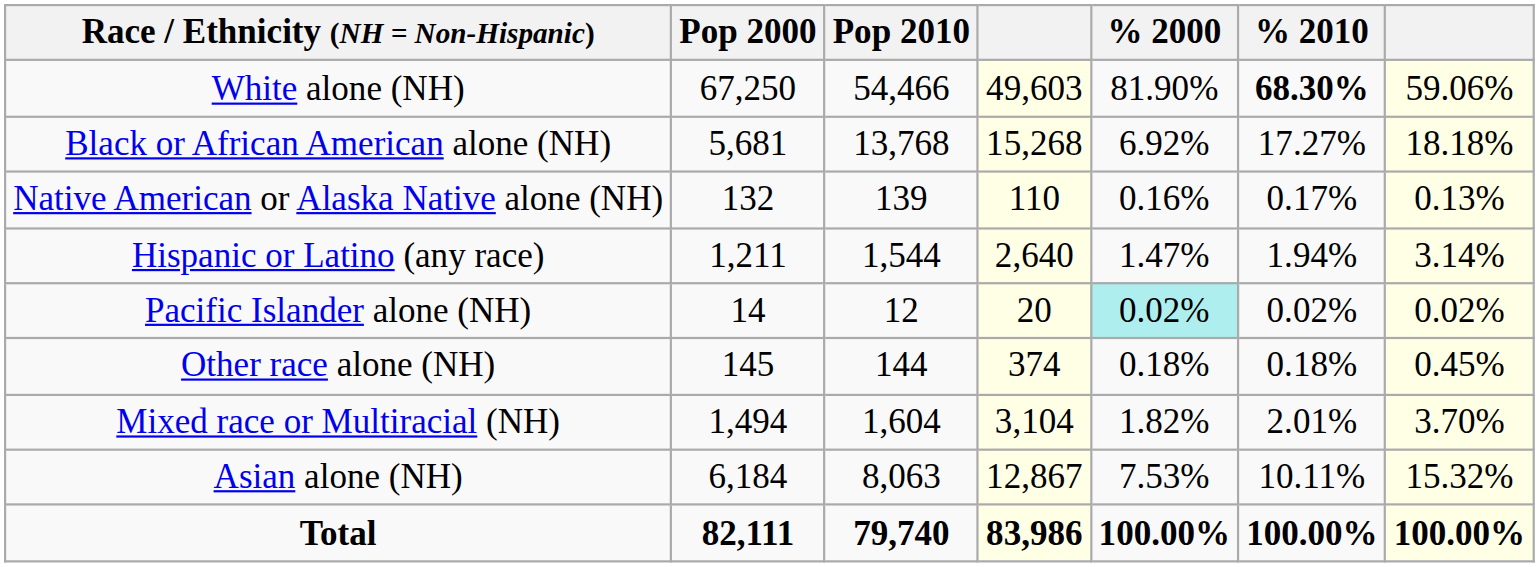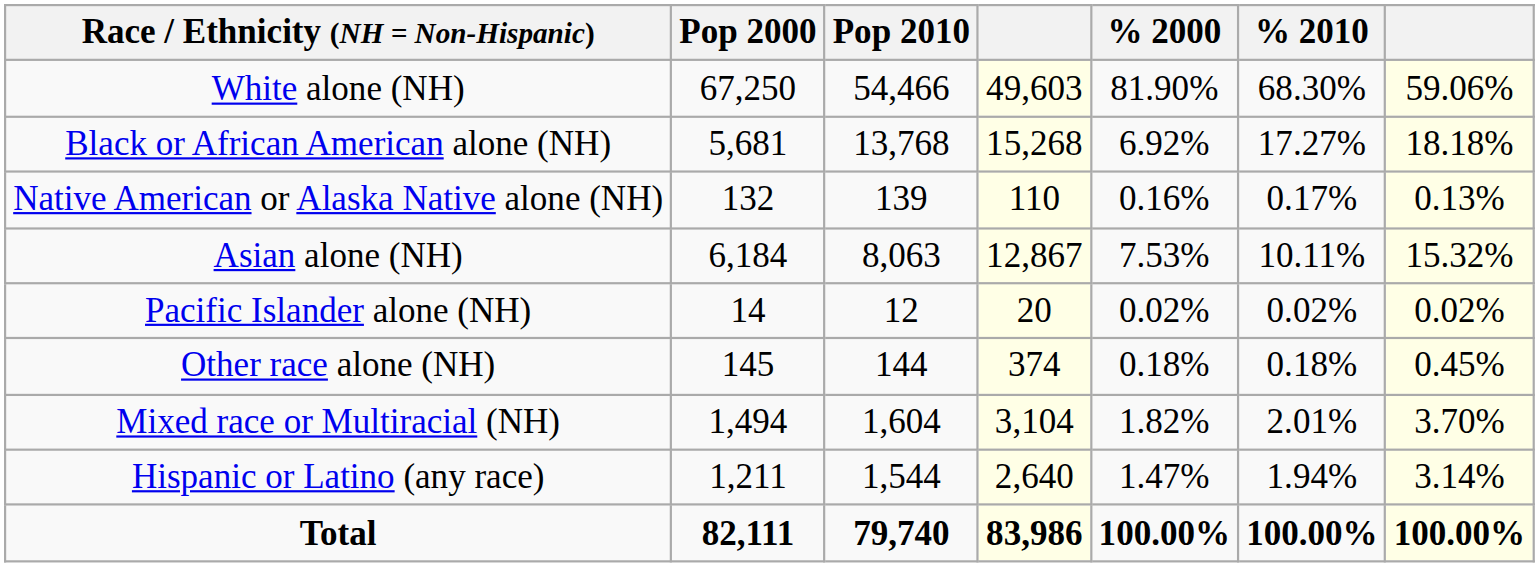(1312, 87) bold -> (1312, 87) normal
rows swapped: (338, 476) <-> (338, 254)
(1164, 310) paleturquoise background -> (1164, 310) no background
